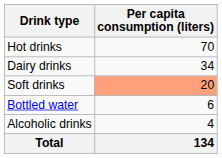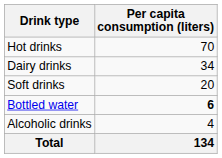(207, 85) lightsalmon background -> (207, 85) no background
(211, 104) normal -> (211, 104) bold
